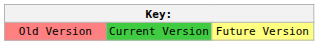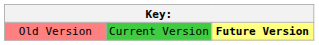(262, 31) normal -> (262, 31) bold
